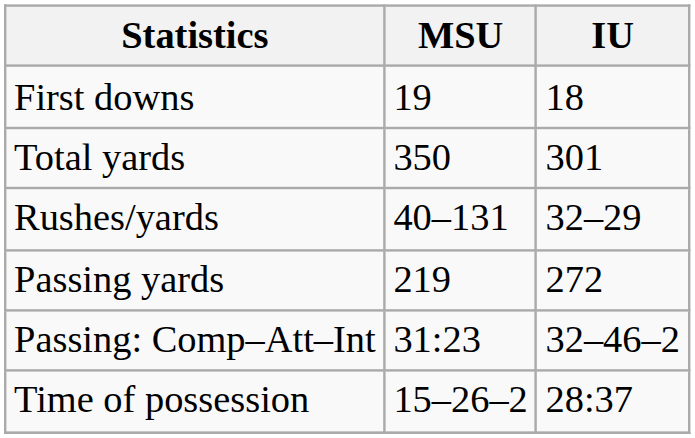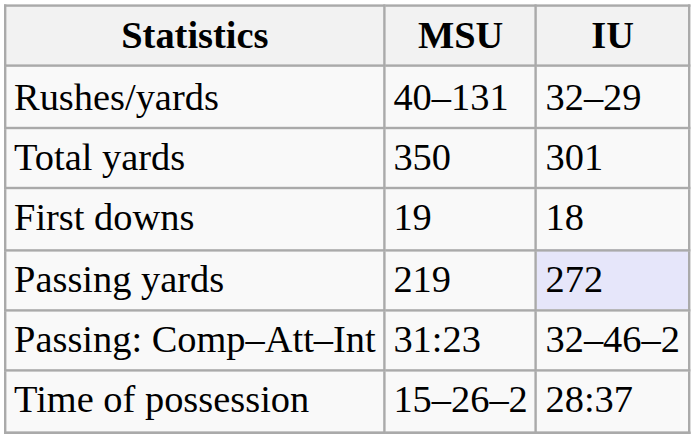rows swapped: (104, 96) <-> (116, 218)
(574, 278) no background -> (574, 278) lavender background
